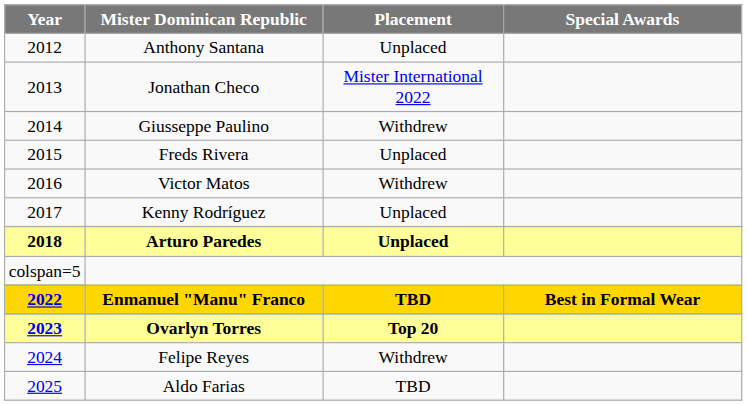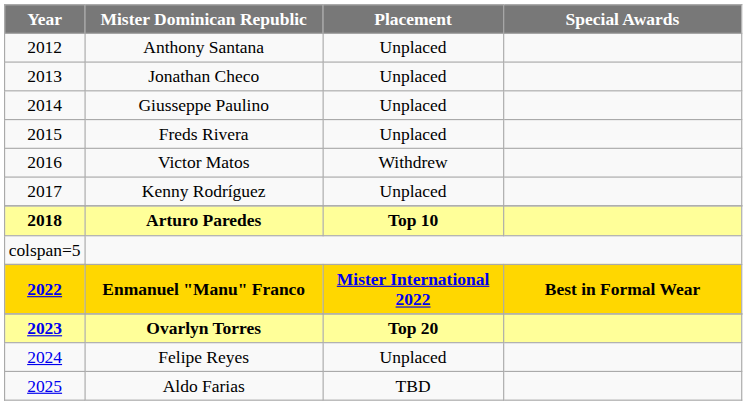(413, 87) Mister International 2022 -> (413, 76) Unplaced
(413, 126) Withdrew -> (413, 105) Unplaced
(413, 241) Unplaced -> (413, 220) Top 10
(413, 299) TBD -> (413, 288) Mister International 2022
(413, 356) Withdrew -> (413, 356) Unplaced
